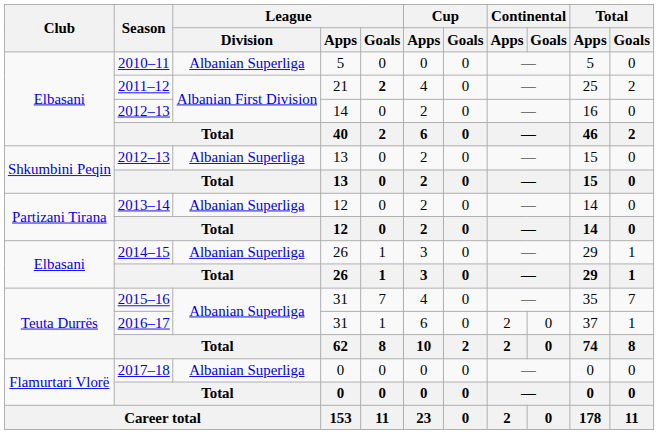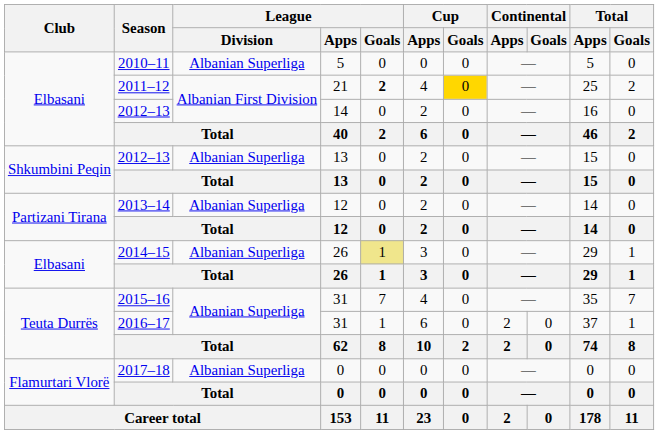(465, 87) no background -> (465, 87) gold background
(382, 252) no background -> (382, 252) khaki background
